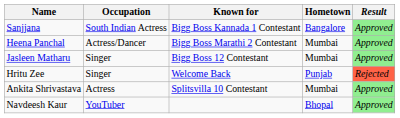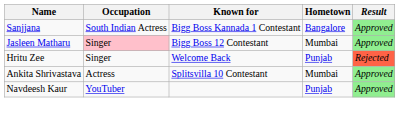- row: (36, 43)
(98, 58) no background -> (98, 43) pink background
(319, 105) Bhopal -> (319, 89) Punjab
